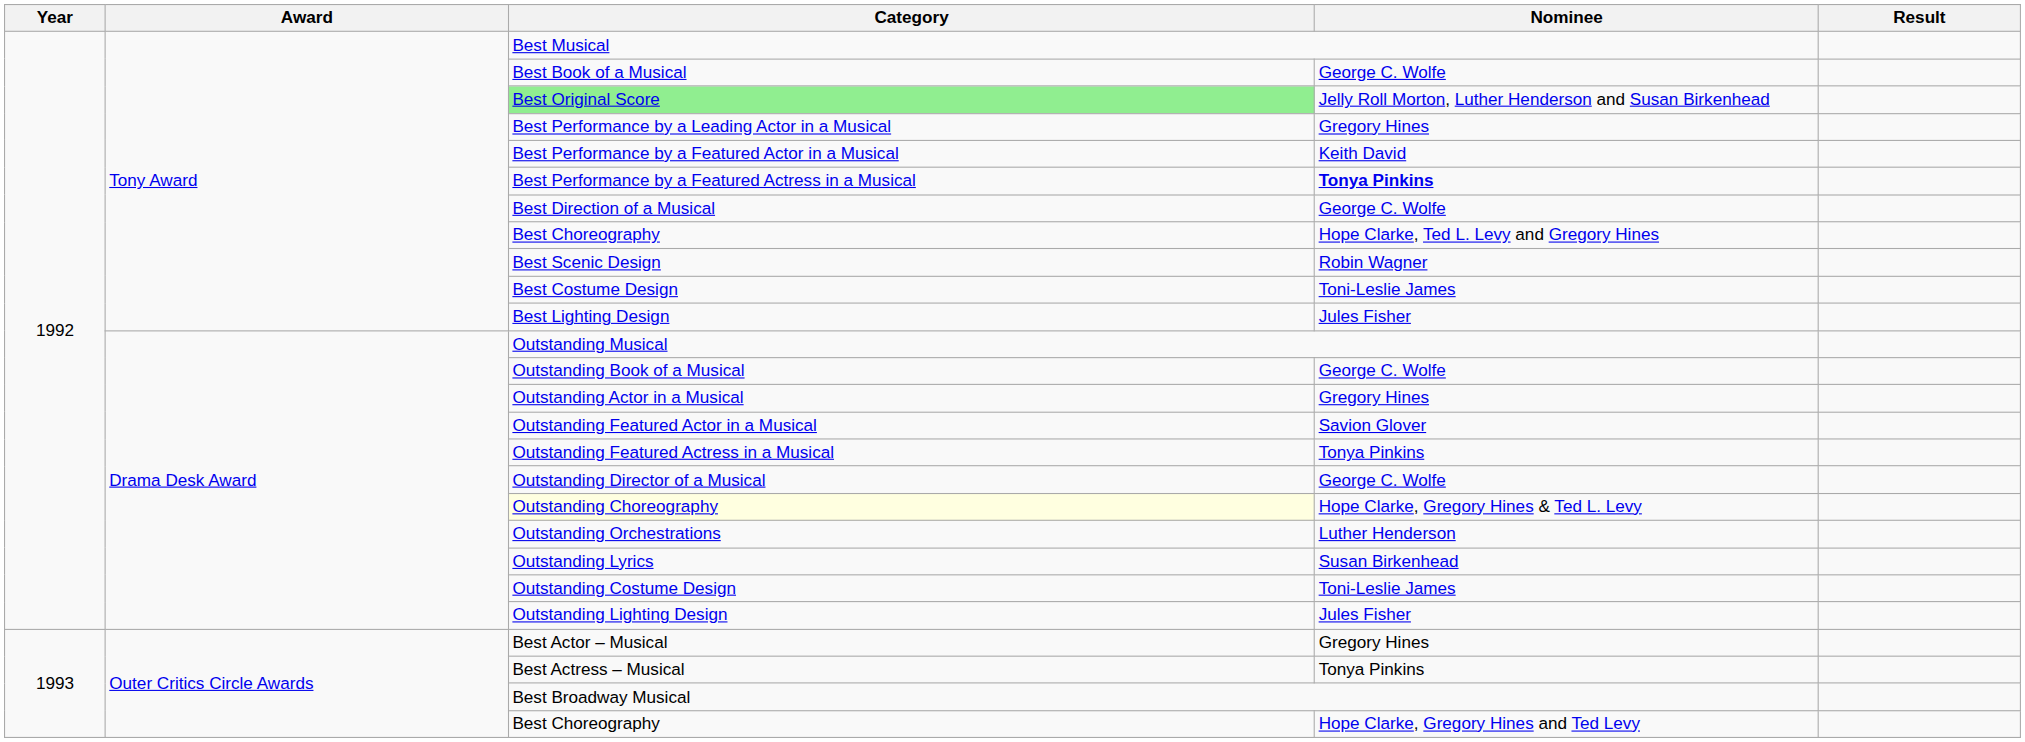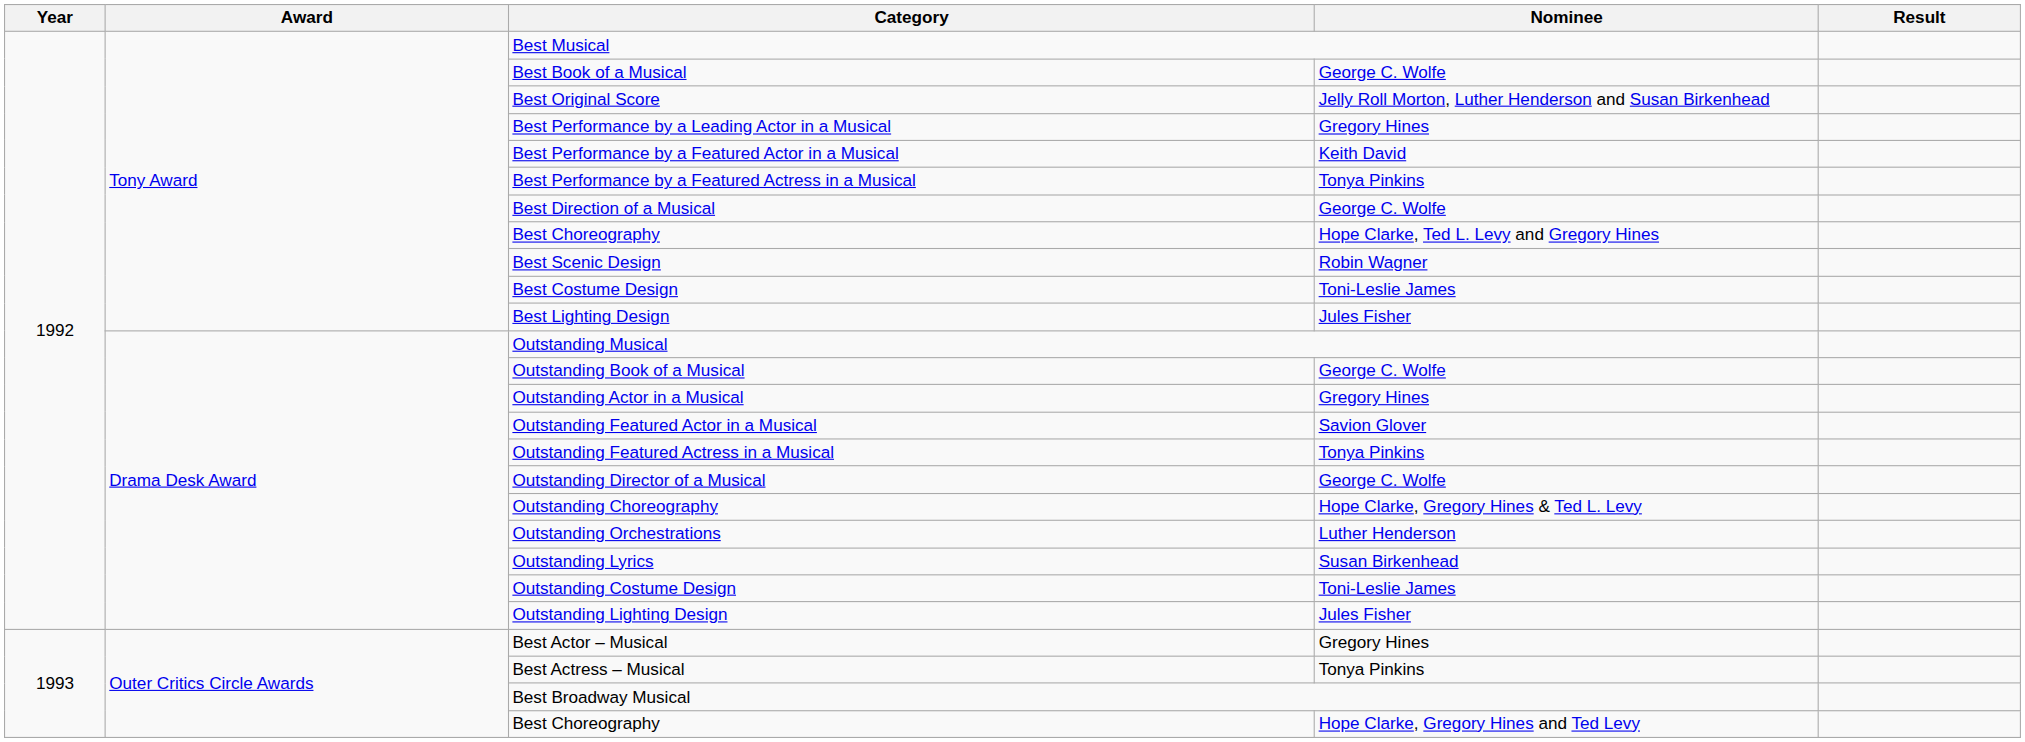(586, 99) lightgreen background -> (586, 99) no background
(1376, 180) bold -> (1371, 180) normal
(615, 506) lightyellow background -> (615, 506) no background
